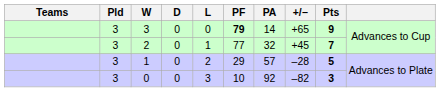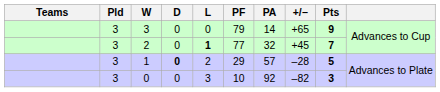(239, 29) bold -> (239, 29) normal
(208, 45) normal -> (208, 45) bold
(177, 62) normal -> (177, 62) bold
